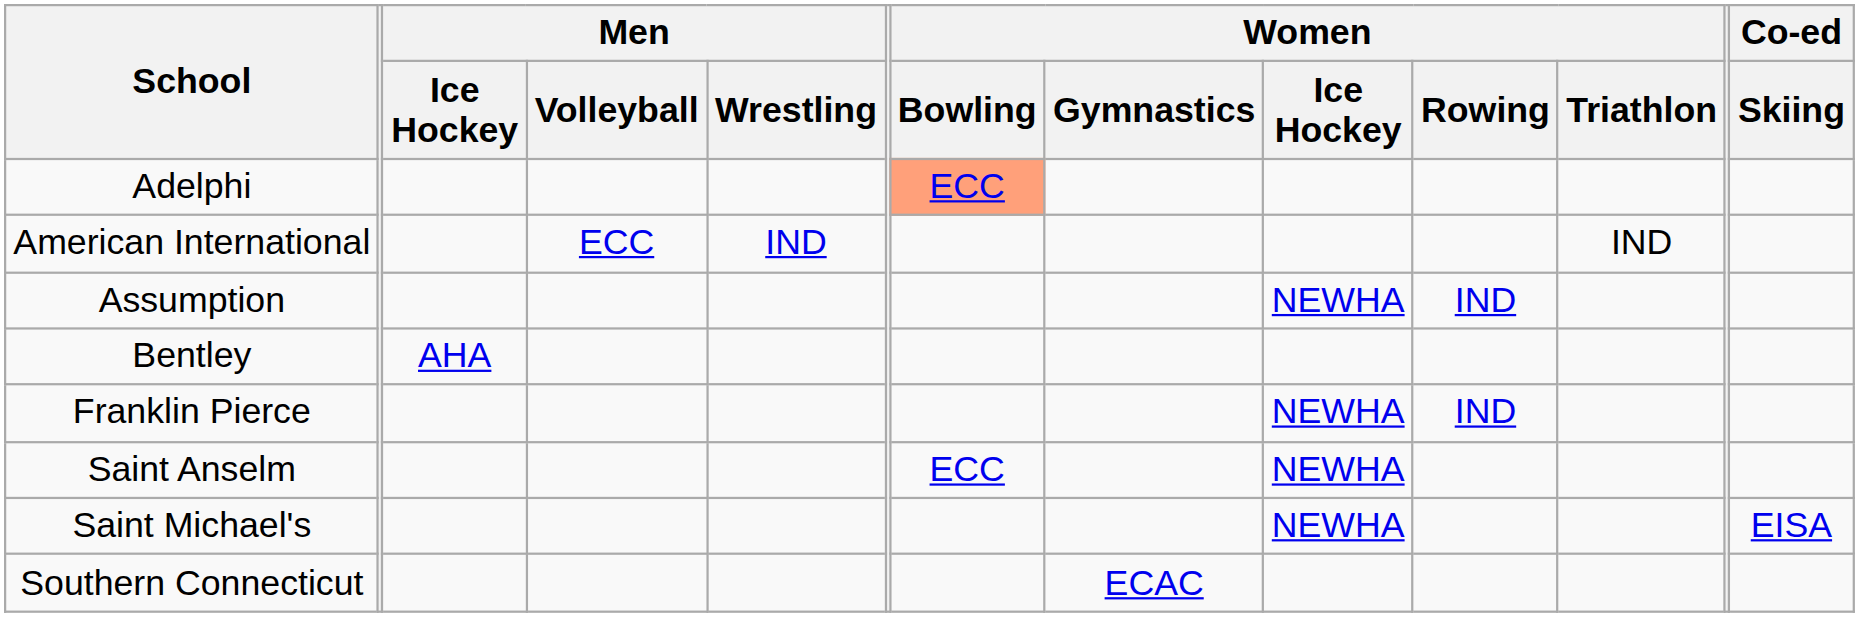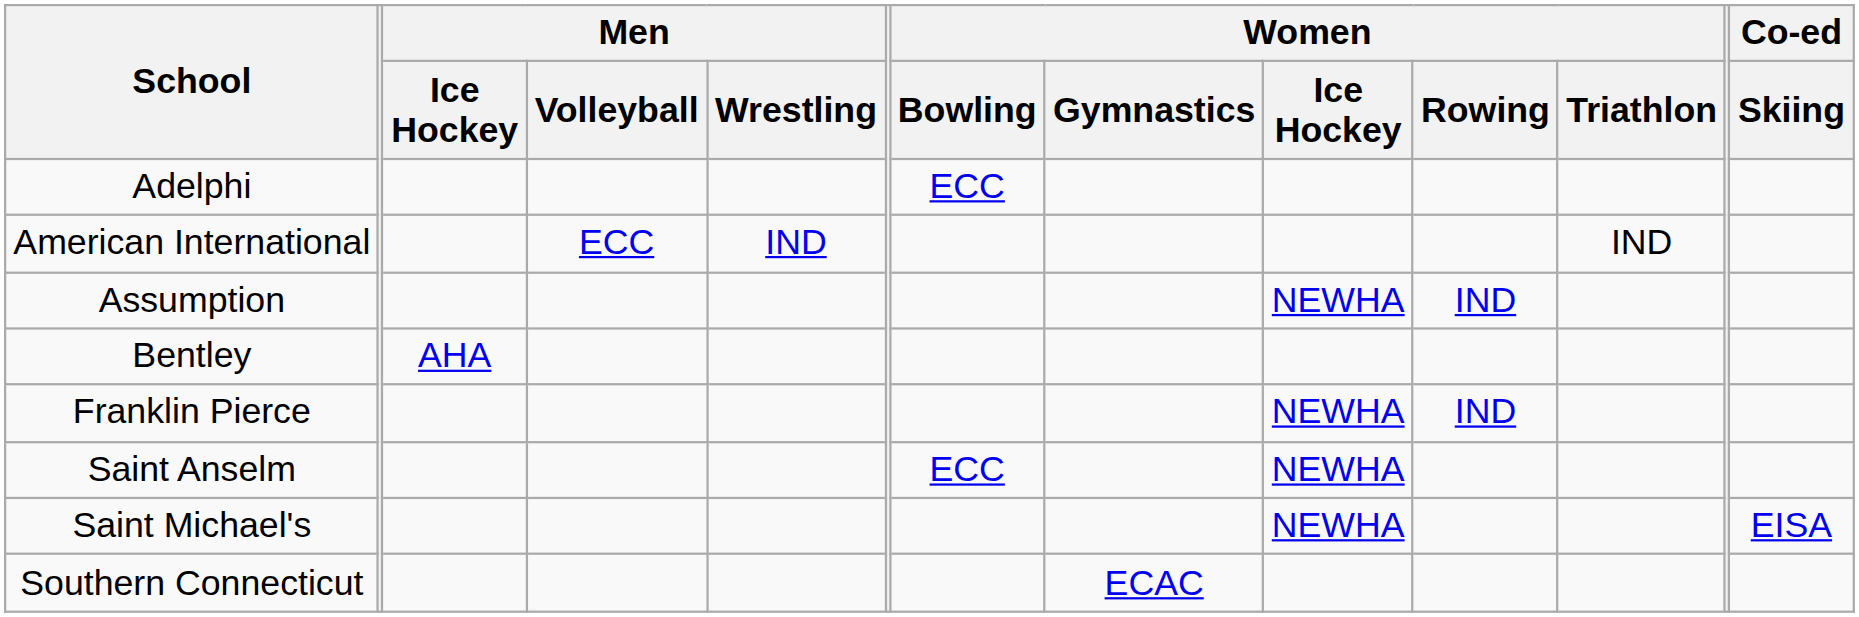(967, 186) lightsalmon background -> (967, 186) no background
